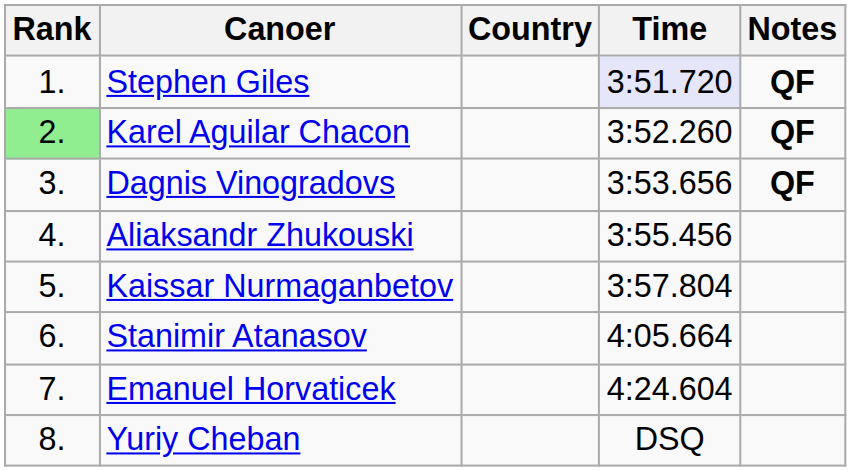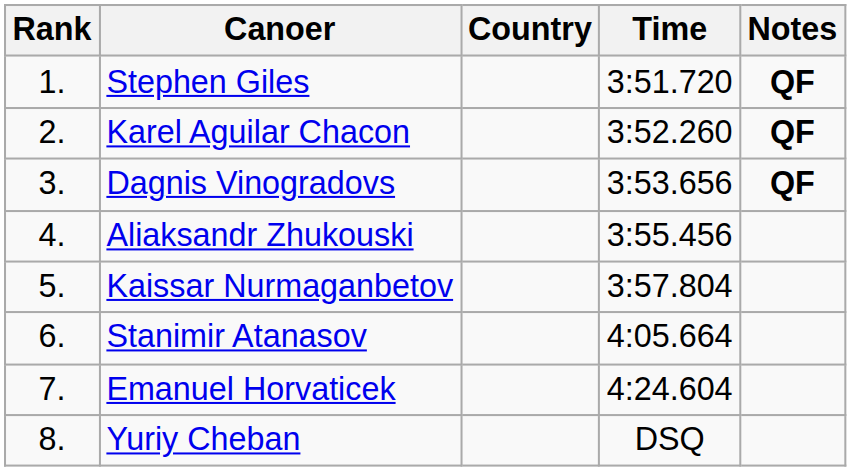(670, 81) lavender background -> (670, 81) no background
(52, 132) lightgreen background -> (52, 132) no background
